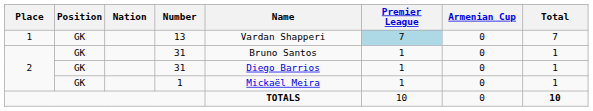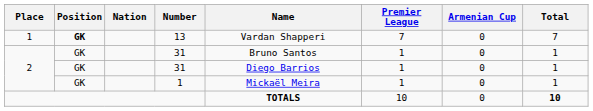(80, 38) normal -> (80, 38) bold
(402, 38) lightblue background -> (402, 38) no background
